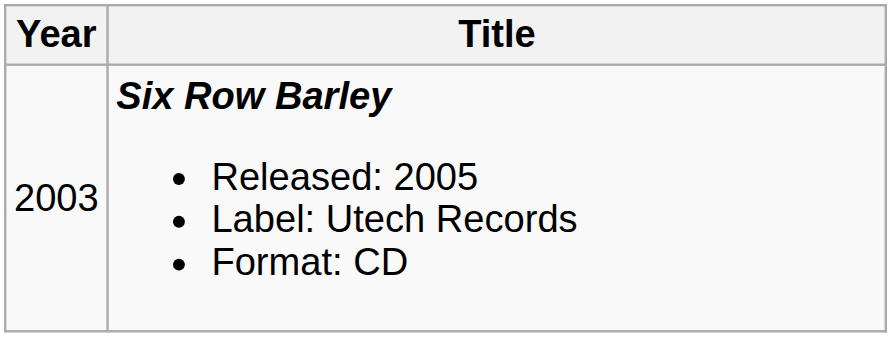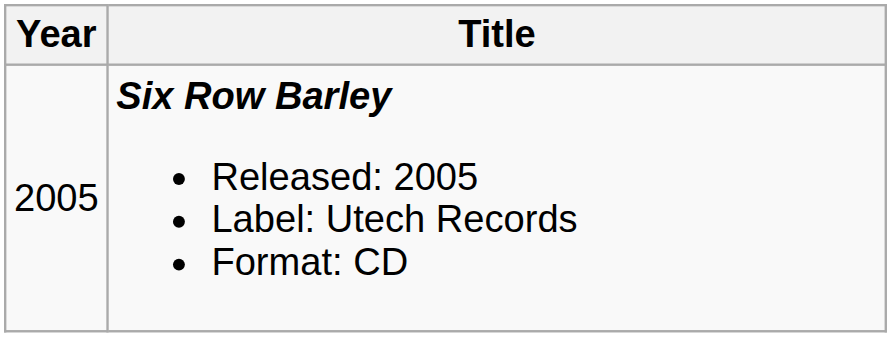(56, 197) 2003 -> (56, 197) 2005
